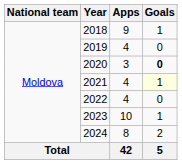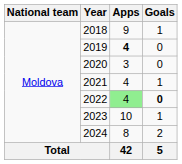(126, 47) normal -> (126, 47) bold
(160, 64) bold -> (160, 64) normal
(160, 82) lightyellow background -> (160, 82) no background
(126, 99) no background -> (126, 99) lightgreen background
(160, 99) normal -> (160, 99) bold
